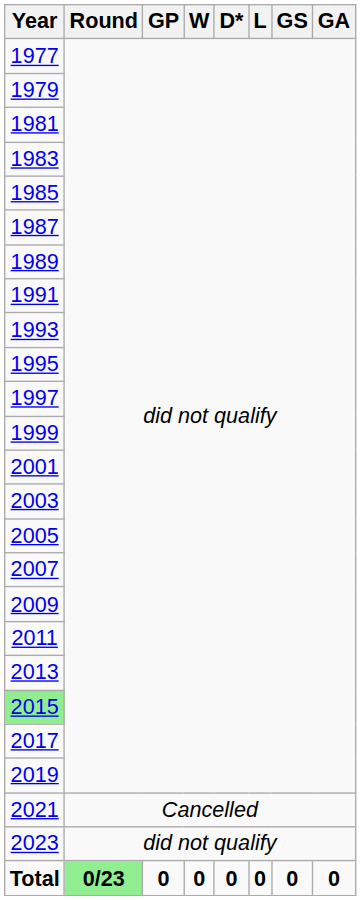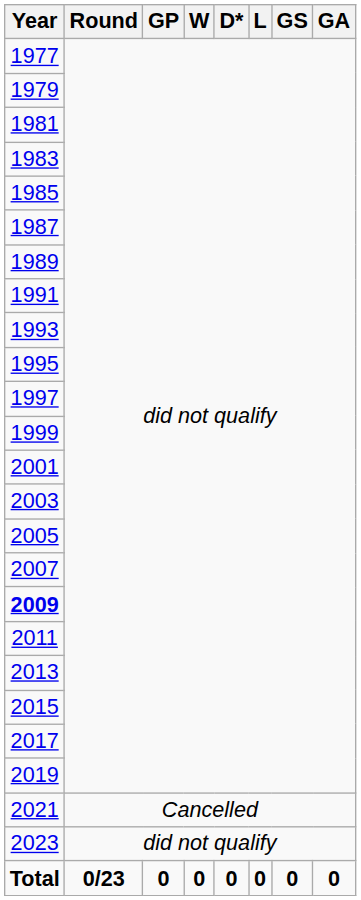(35, 603) normal -> (35, 603) bold
(35, 706) lightgreen background -> (35, 706) no background
(104, 878) lightgreen background -> (104, 878) no background
